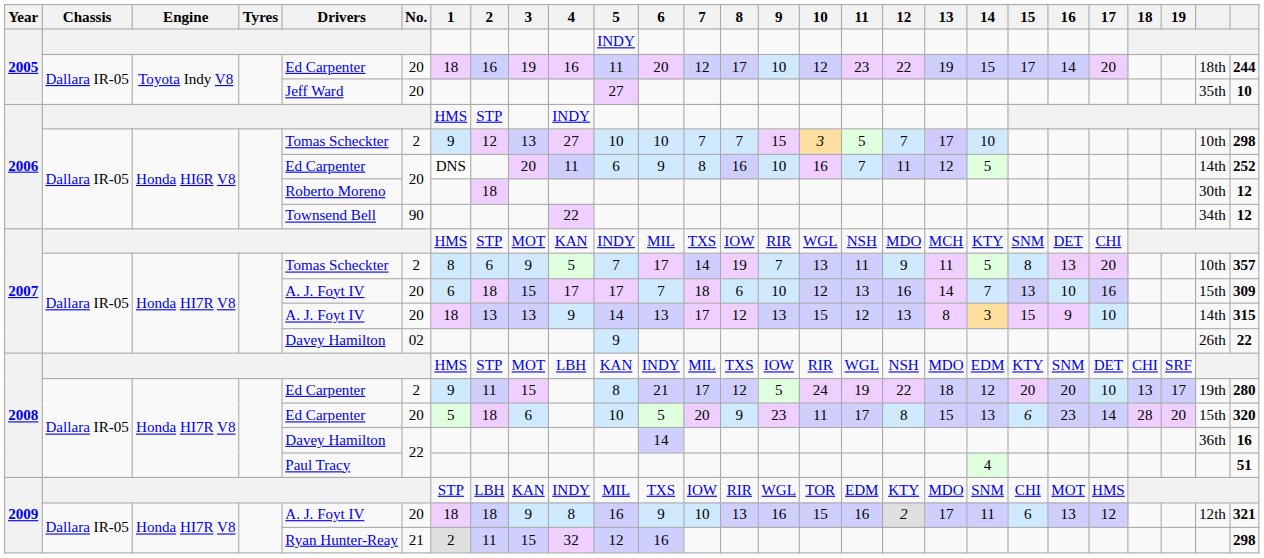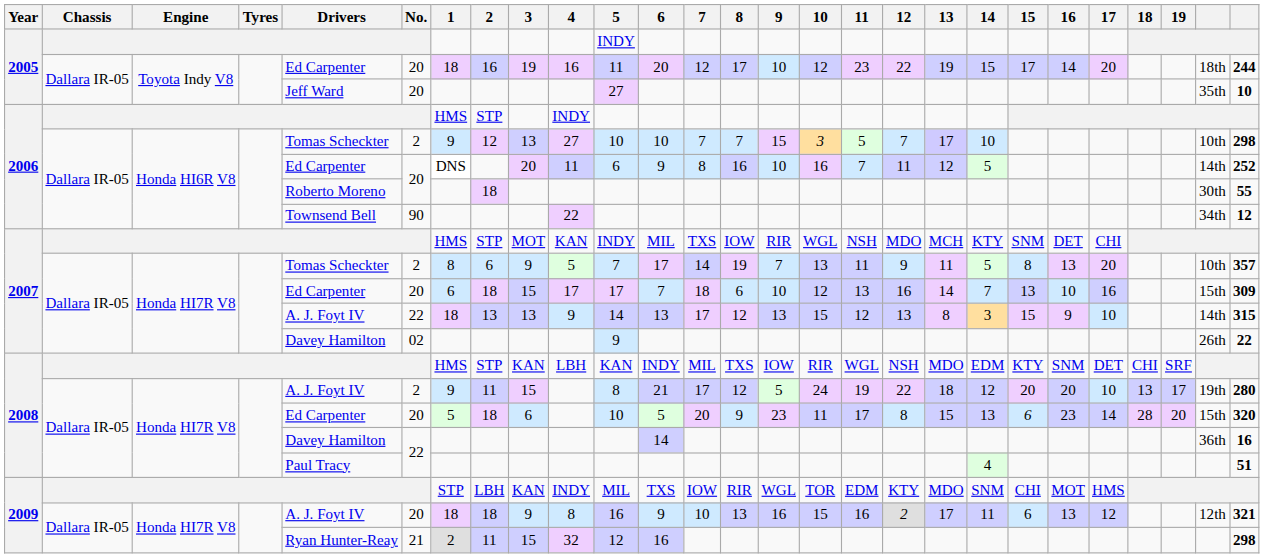(1244, 190) 12 -> (1244, 190) 55
(325, 290) A. J. Foyt IV -> (325, 290) Ed Carpenter
(416, 315) 20 -> (416, 315) 22
(528, 365) MOT -> (528, 365) KAN
(325, 390) Ed Carpenter -> (325, 390) A. J. Foyt IV
